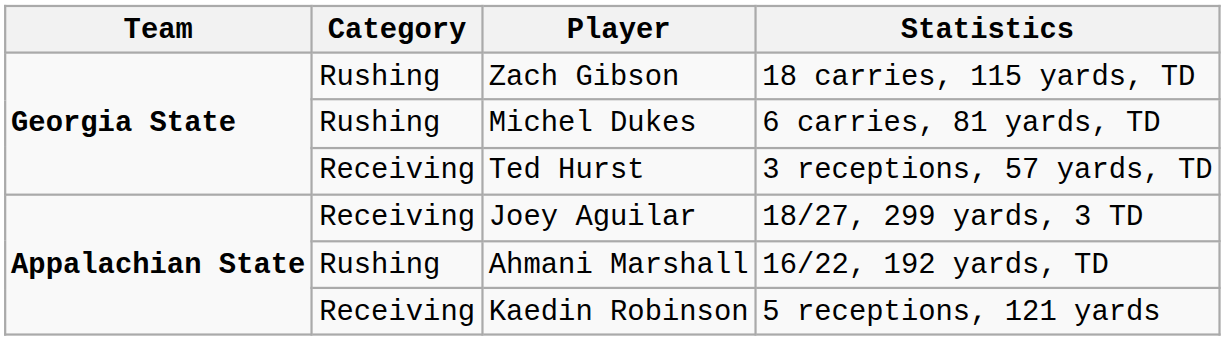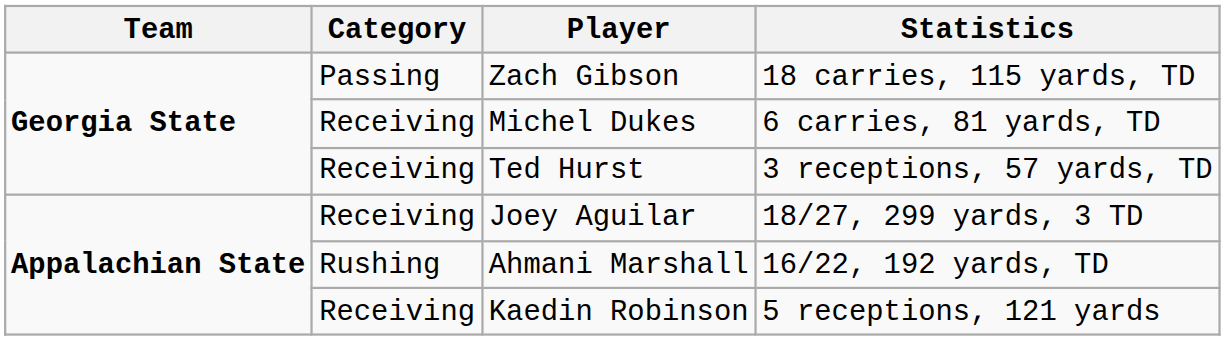(380, 77) Rushing -> (380, 77) Passing
(380, 124) Rushing -> (397, 124) Receiving
